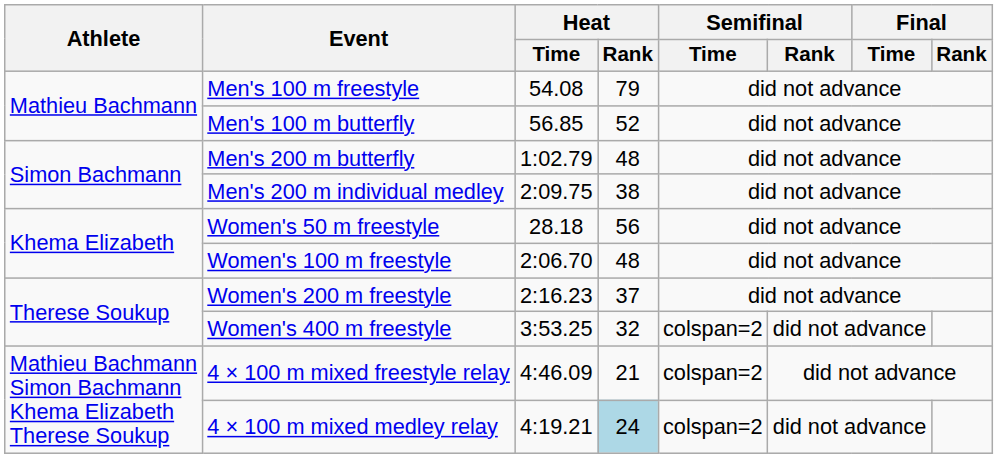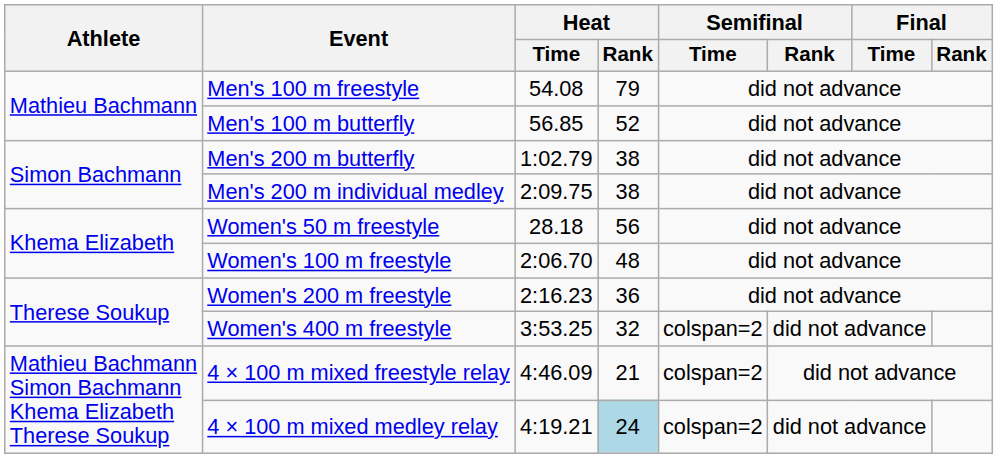(628, 158) 48 -> (628, 158) 38
(628, 295) 37 -> (628, 295) 36
